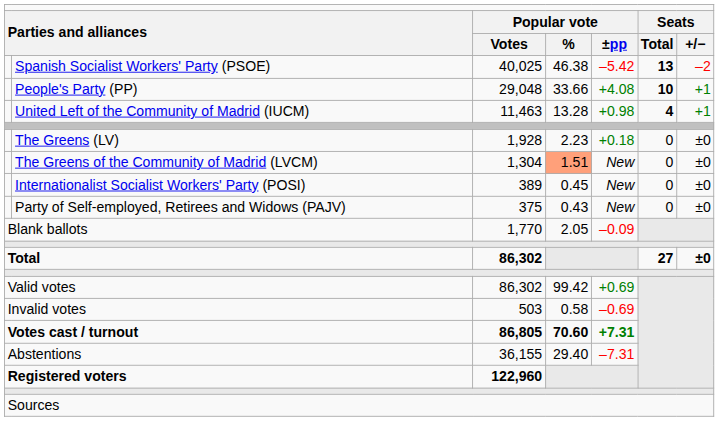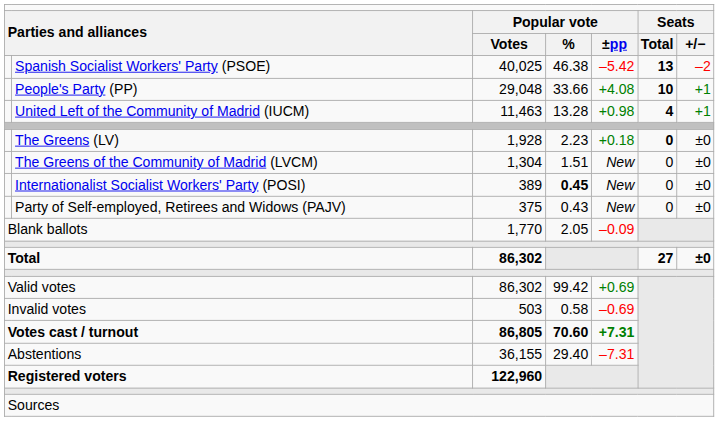(670, 140) normal -> (670, 140) bold
(575, 162) lightsalmon background -> (575, 162) no background
(575, 184) normal -> (575, 184) bold
